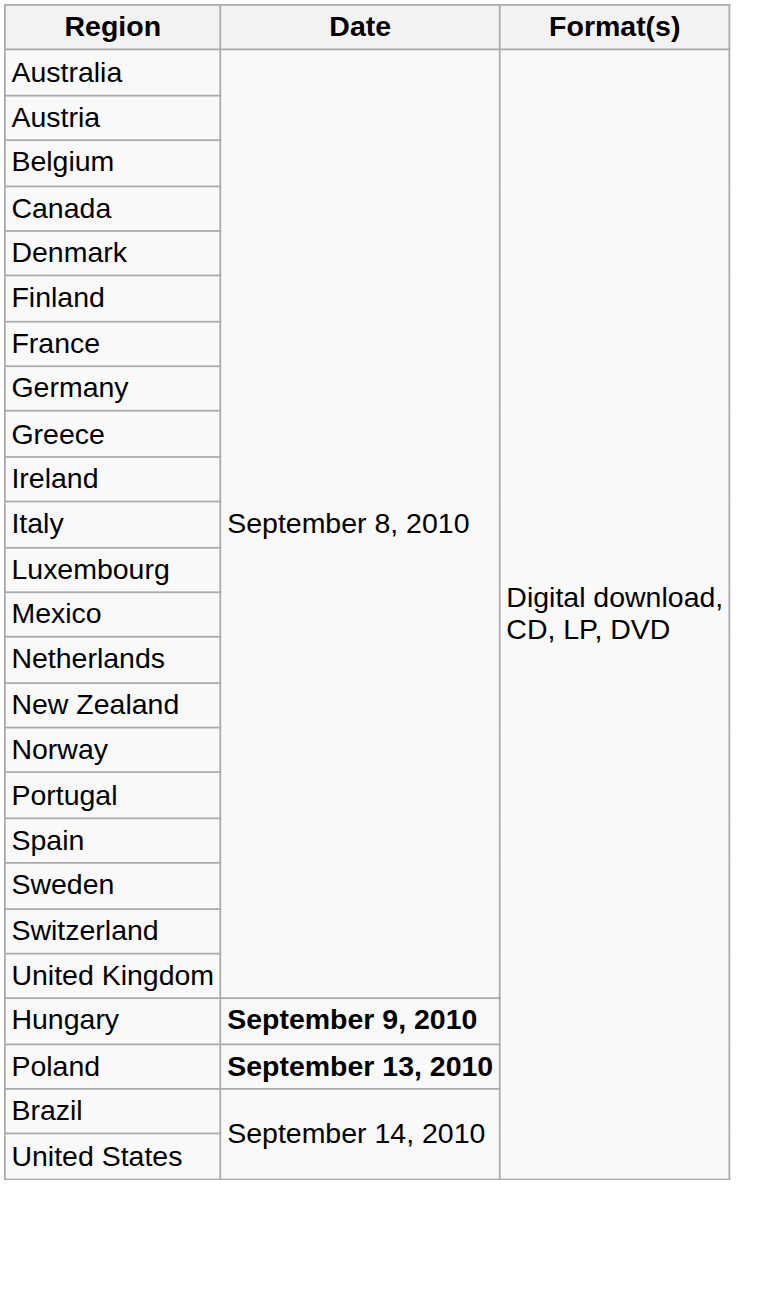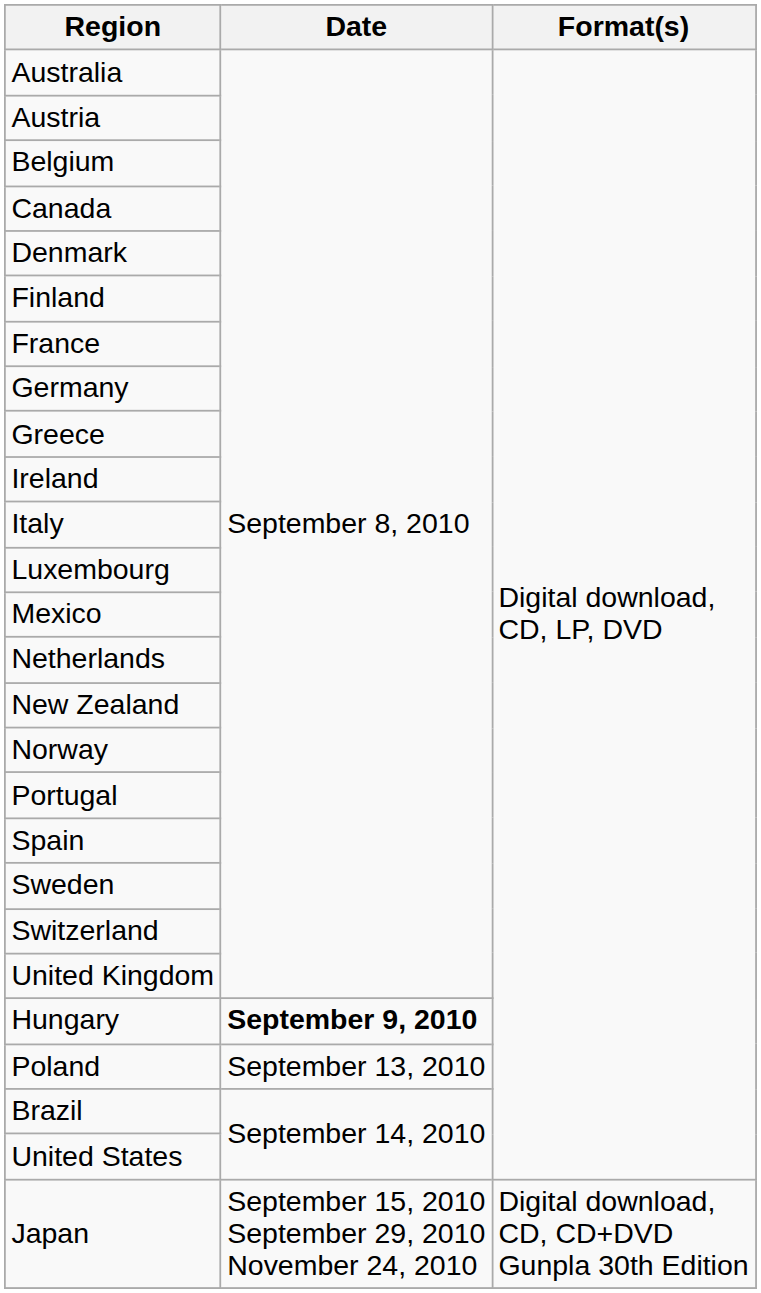(360, 1065) bold -> (356, 1065) normal
+ row: (50, 1233)
